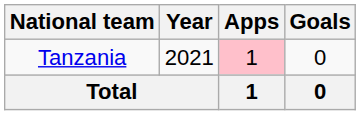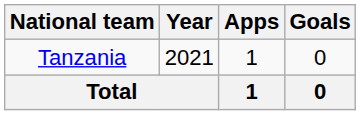(252, 57) pink background -> (252, 57) no background
